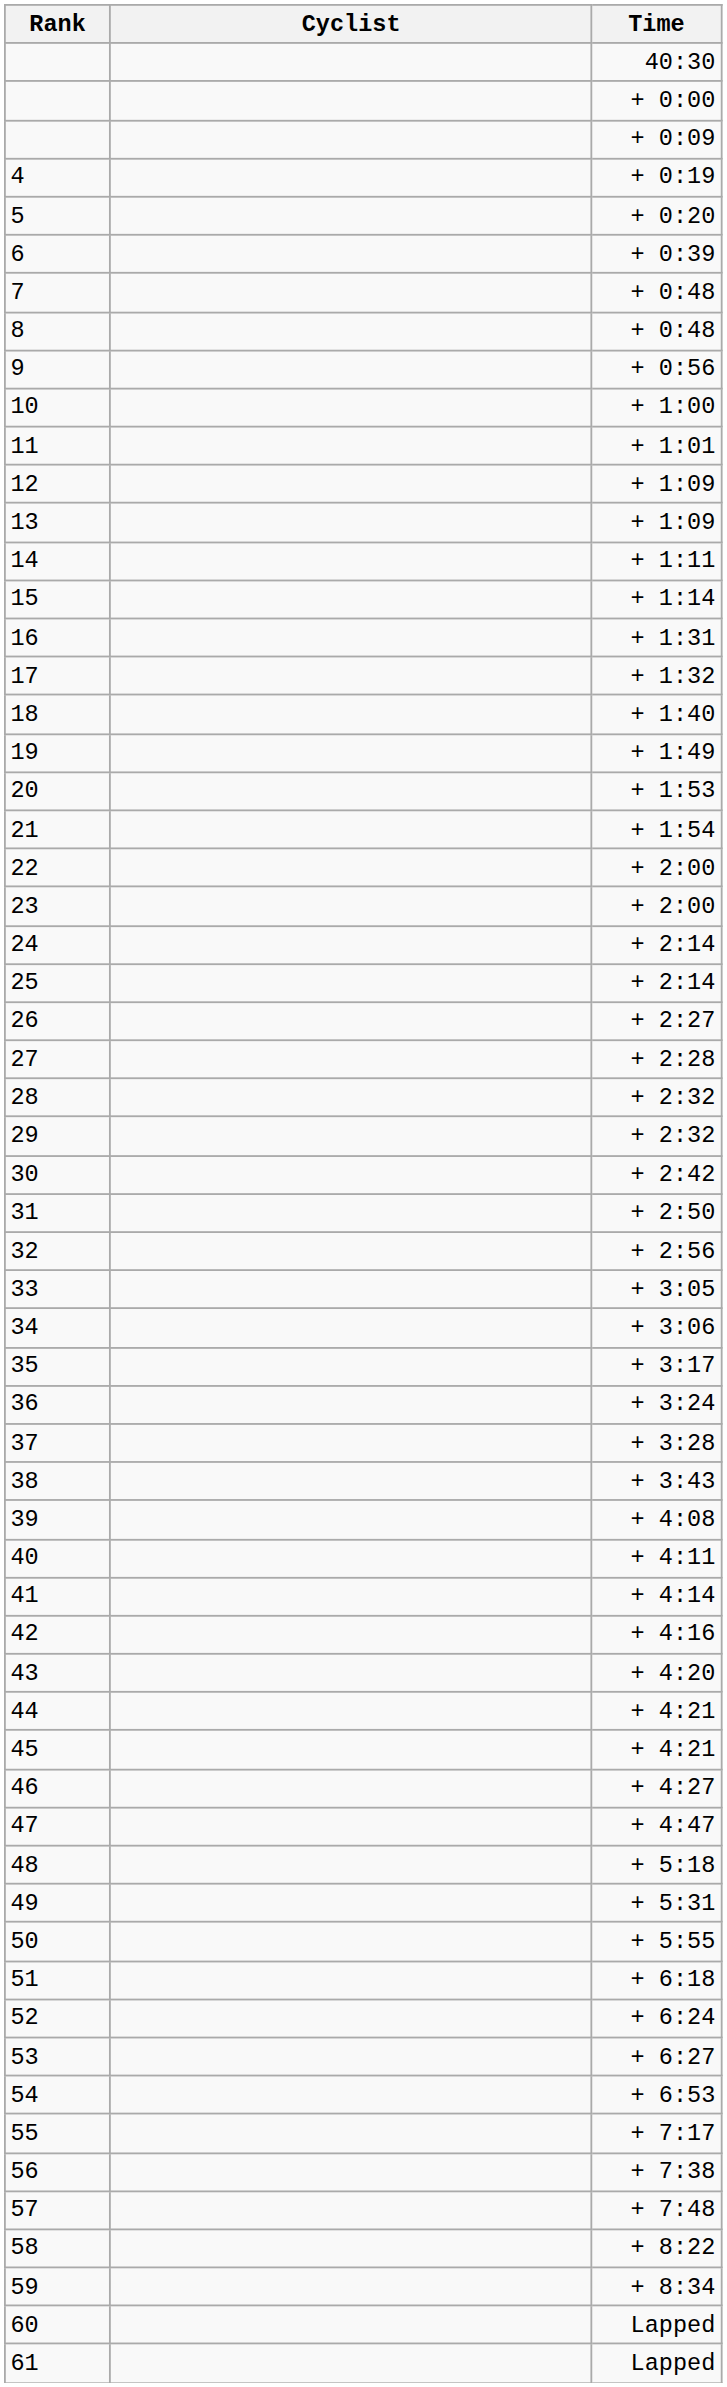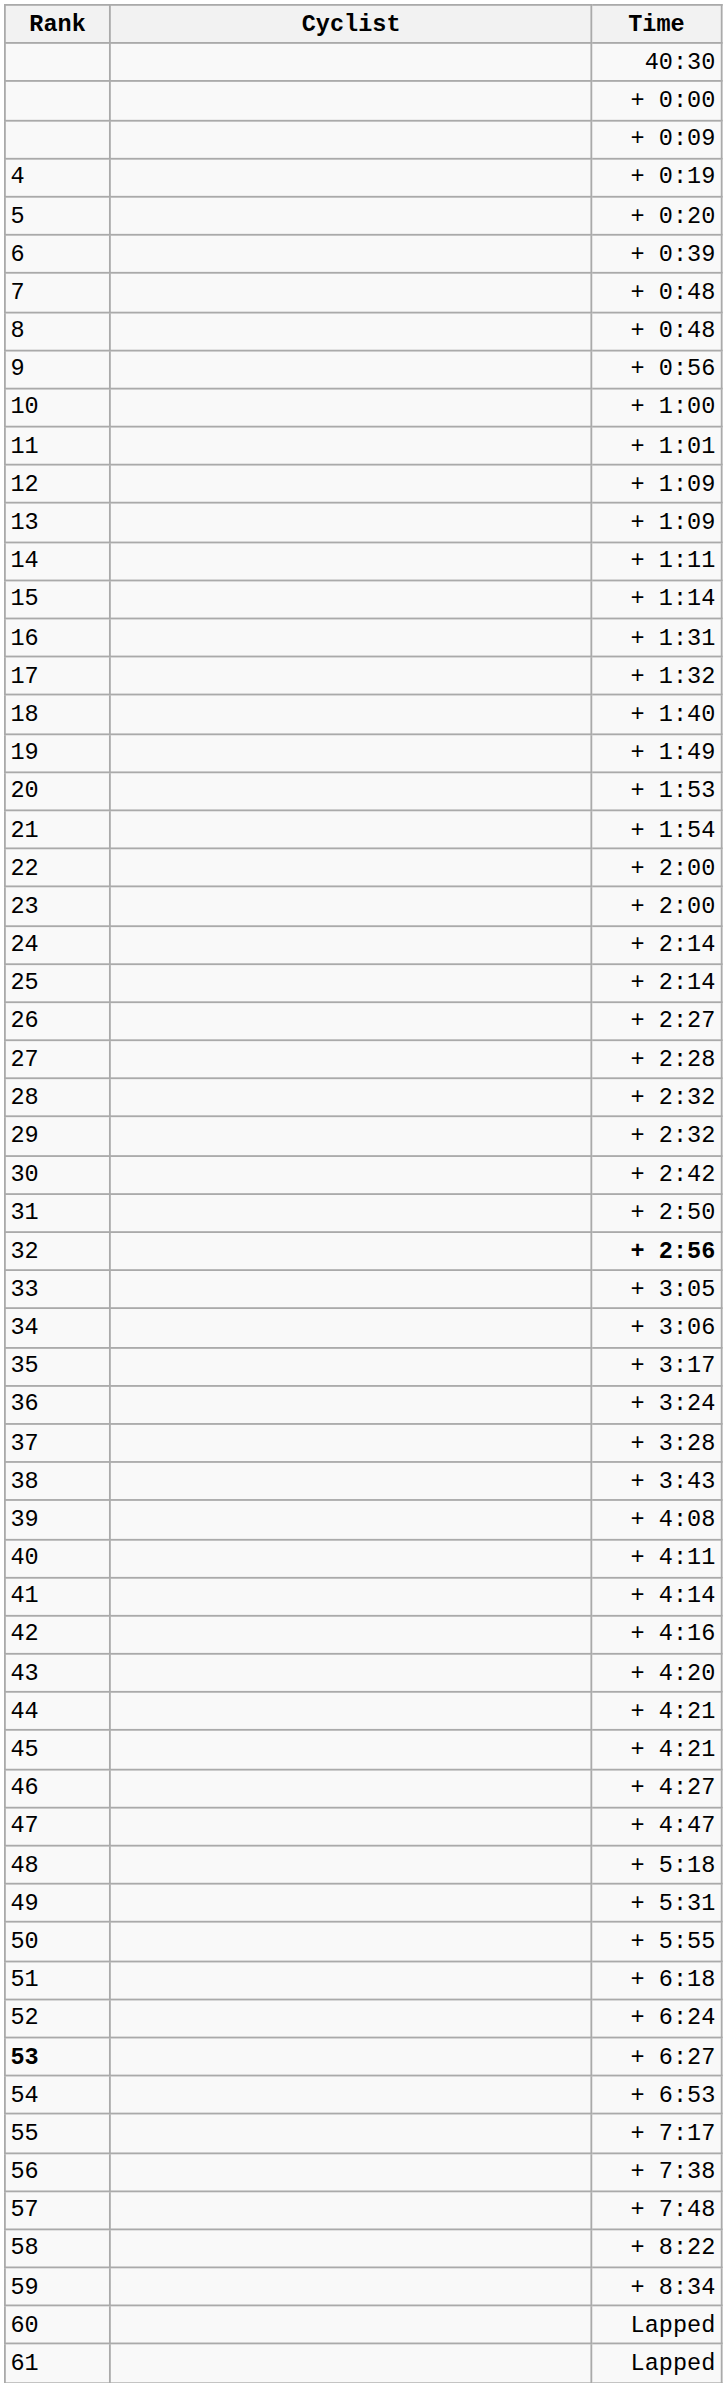(673, 1251) normal -> (673, 1251) bold
(25, 2057) normal -> (25, 2057) bold
